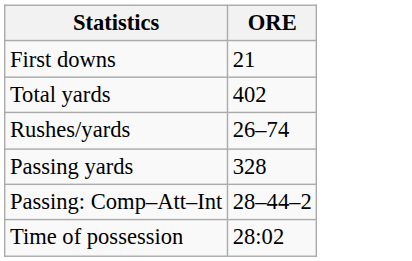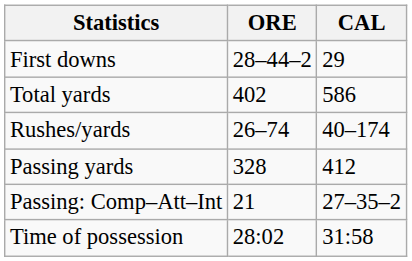+ column: (362, 22)
(244, 58) 21 -> (272, 58) 28–44–2
(272, 201) 28–44–2 -> (244, 201) 21
